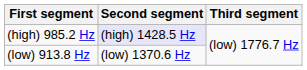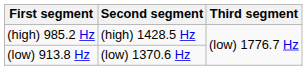(148, 34) lavender background -> (148, 34) no background
